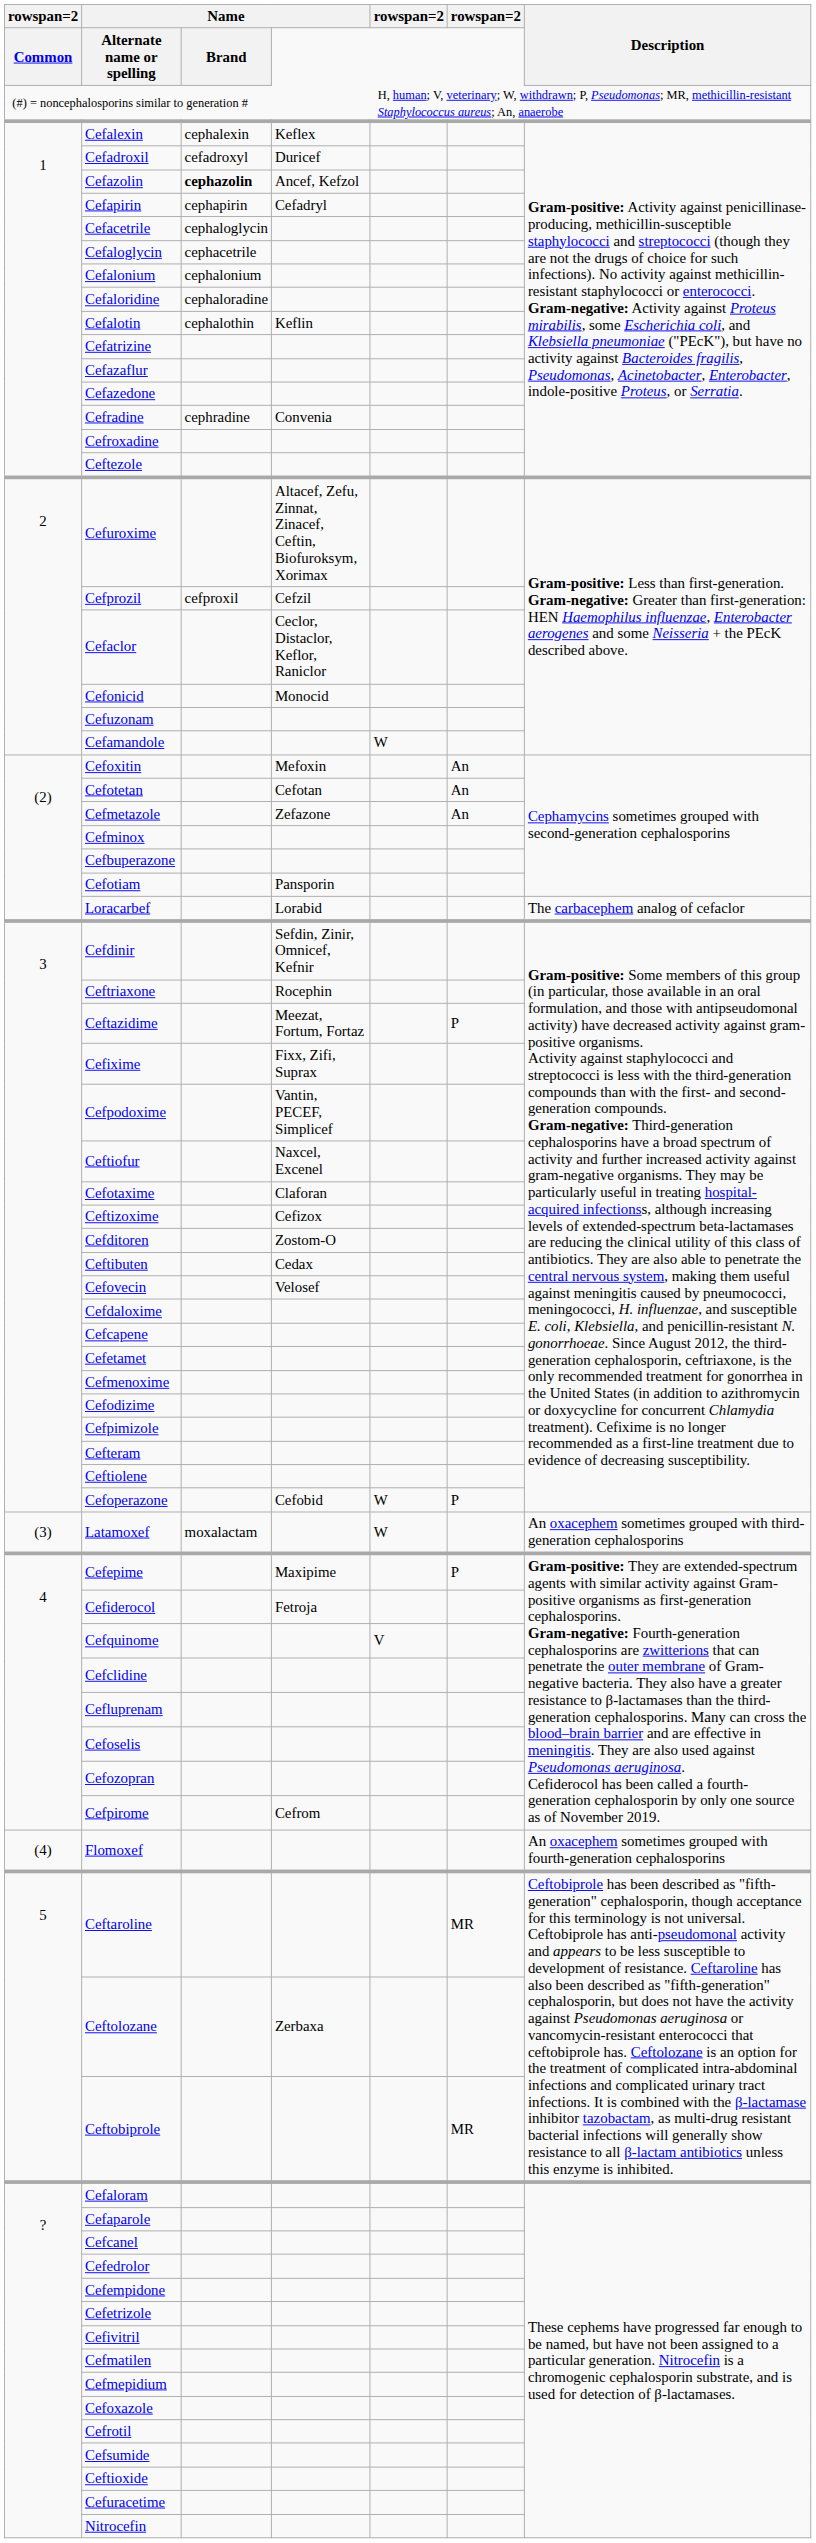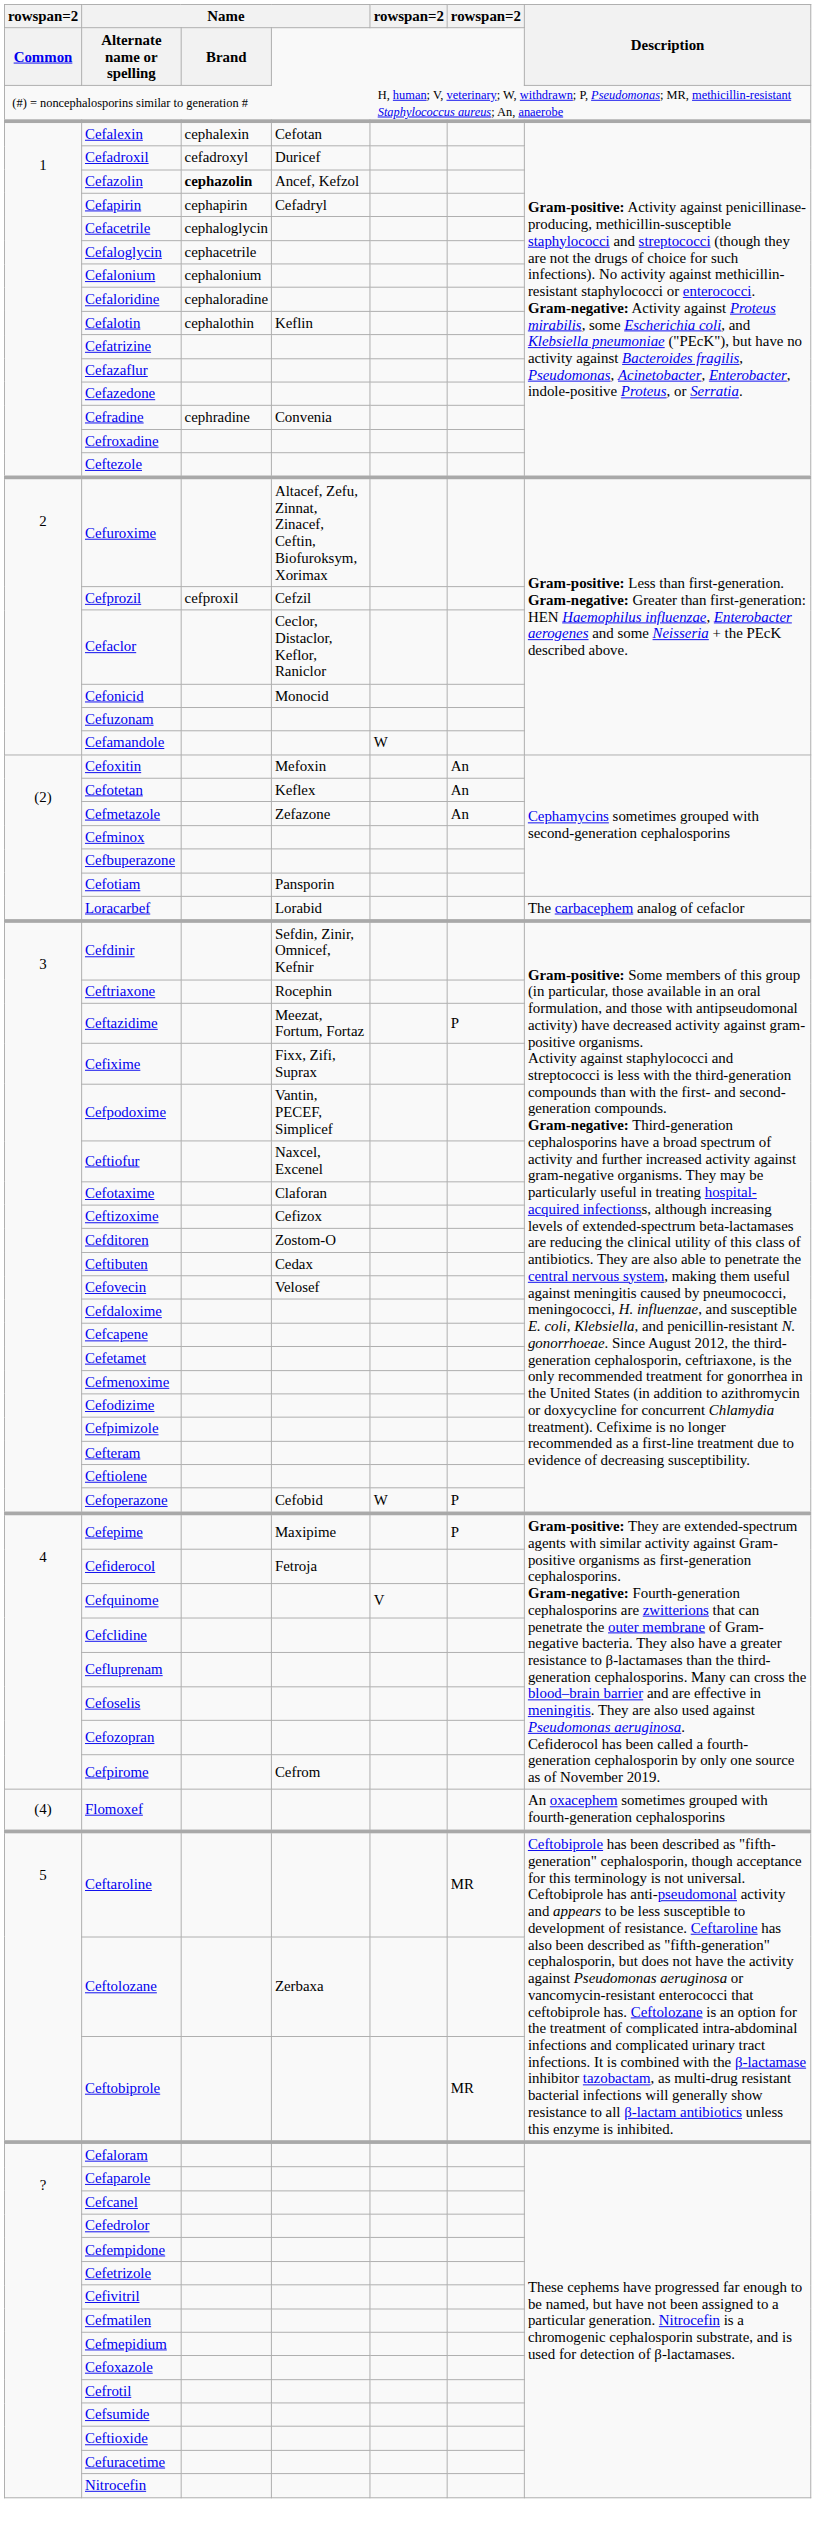(295, 134) Keflex -> (298, 134) Cefotan
(298, 790) Cefotan -> (295, 790) Keflex
- row: (117, 1531)
